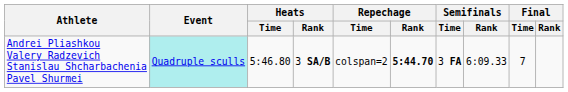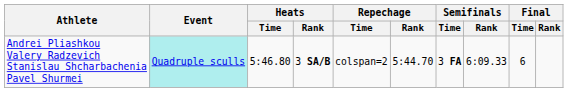(413, 61) bold -> (413, 61) normal
(523, 61) 7 -> (523, 61) 6
